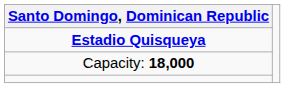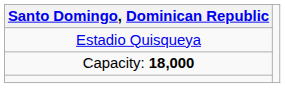(139, 39) bold -> (139, 39) normal
